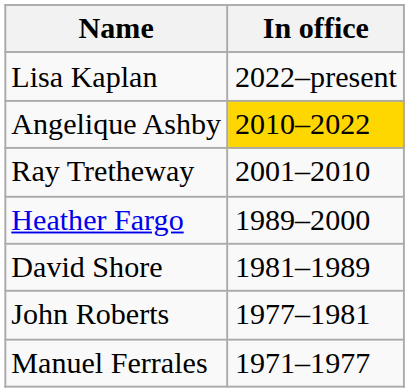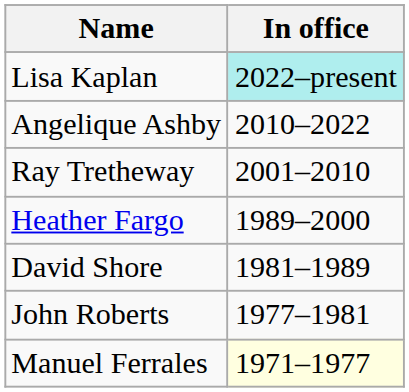(316, 76) no background -> (316, 76) paleturquoise background
(303, 123) gold background -> (303, 123) no background
(303, 362) no background -> (303, 362) lightyellow background
